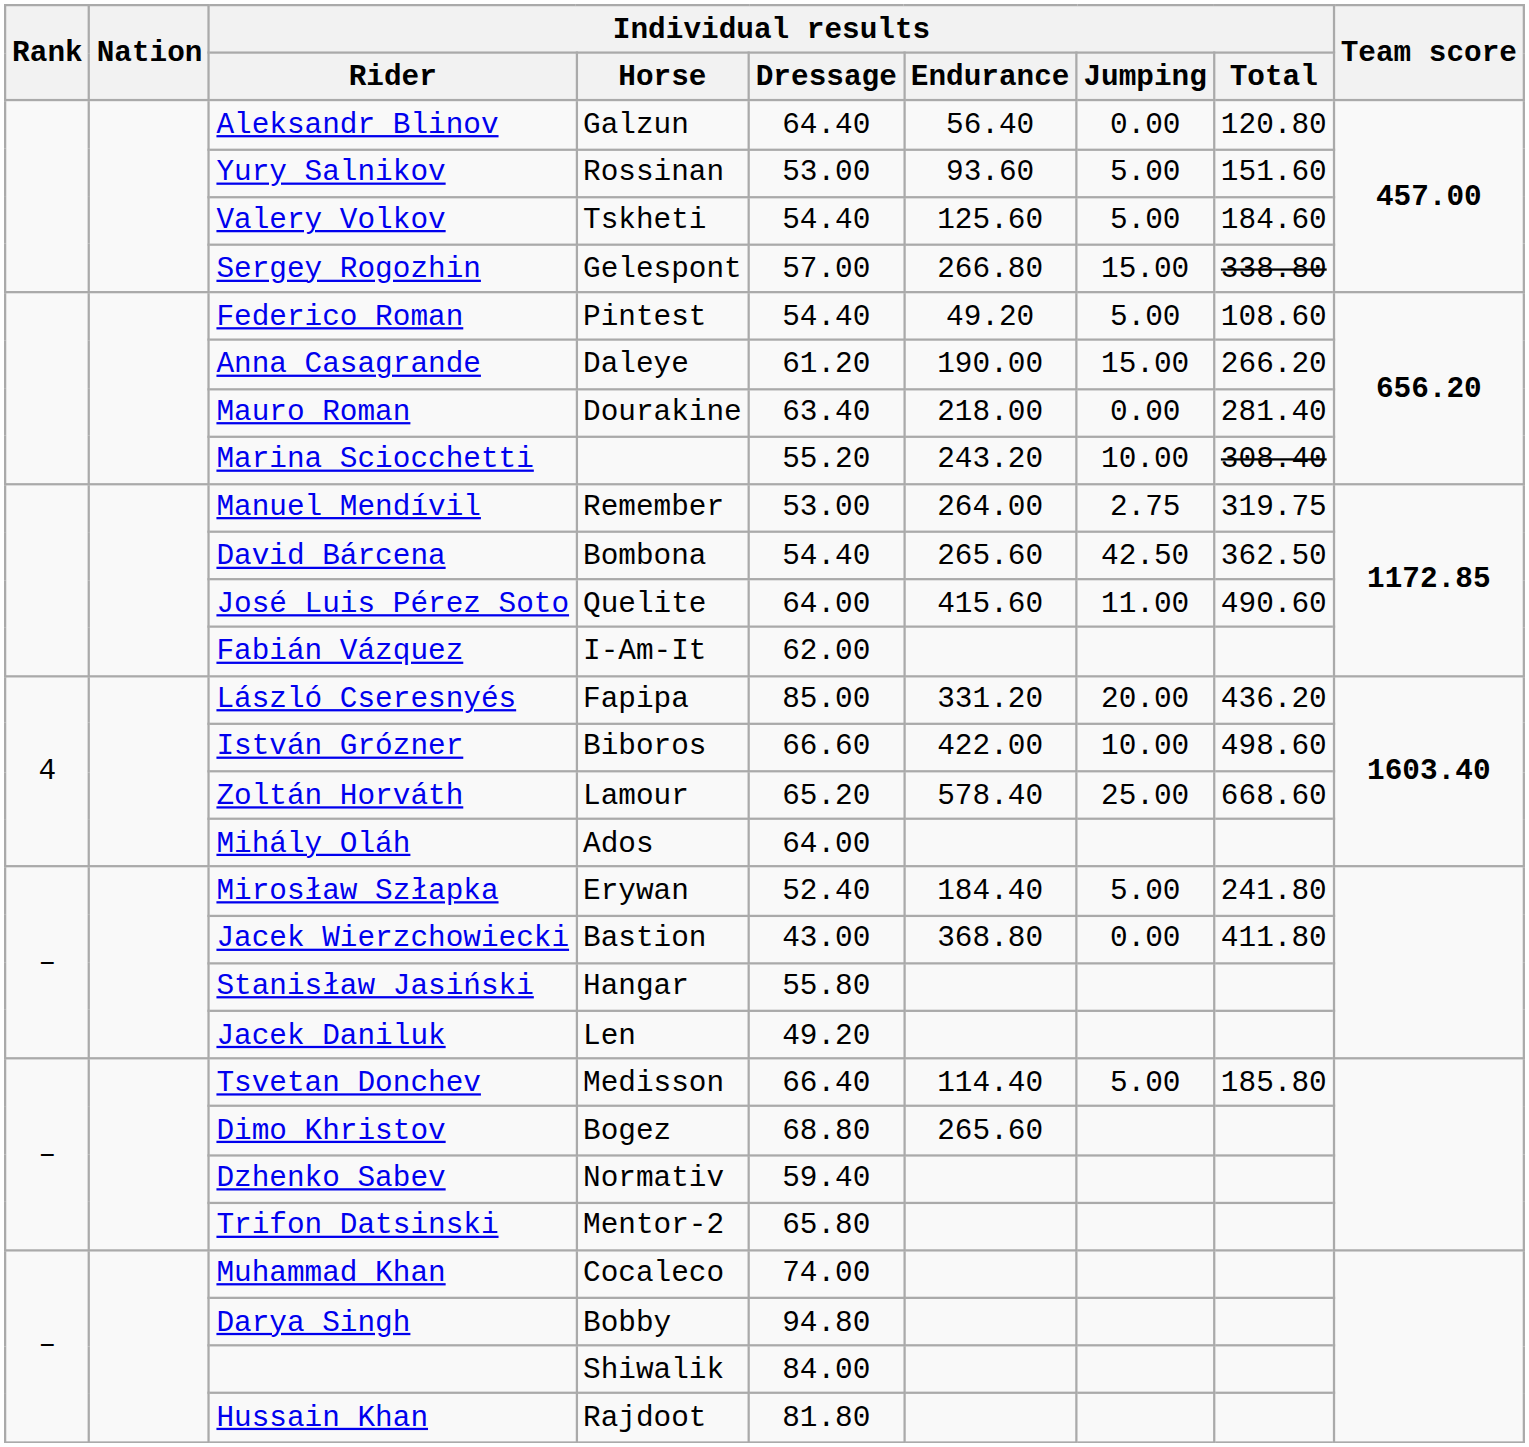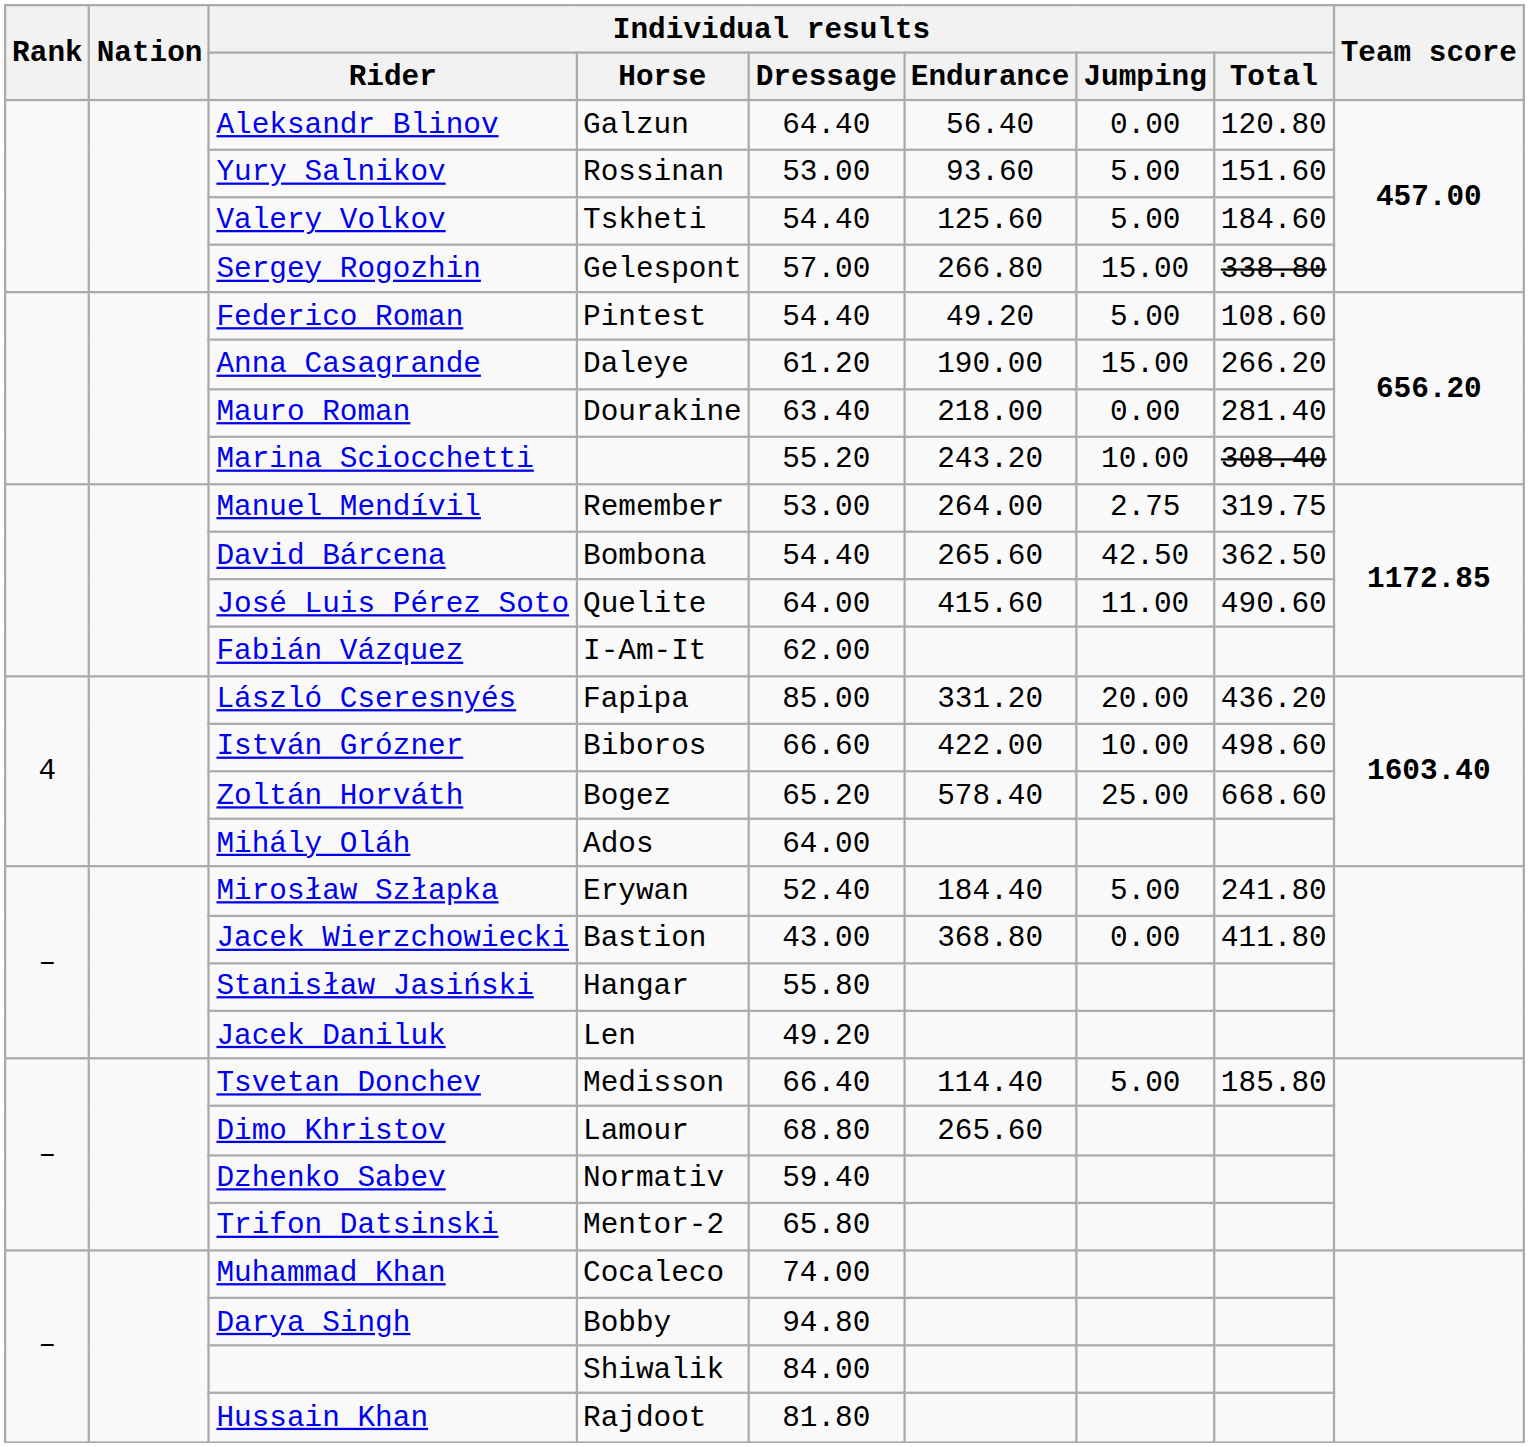(636, 795) Lamour -> (627, 795) Bogez
(627, 1130) Bogez -> (636, 1130) Lamour
